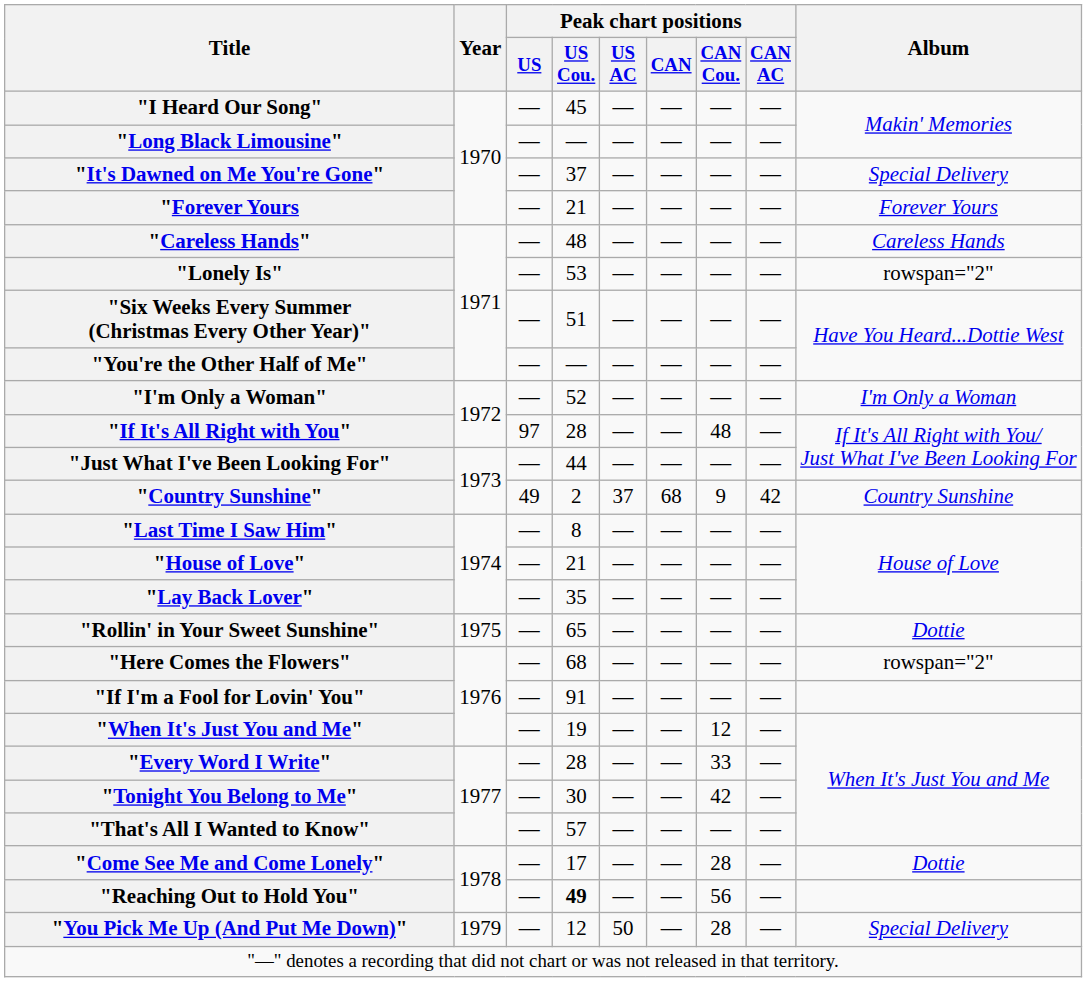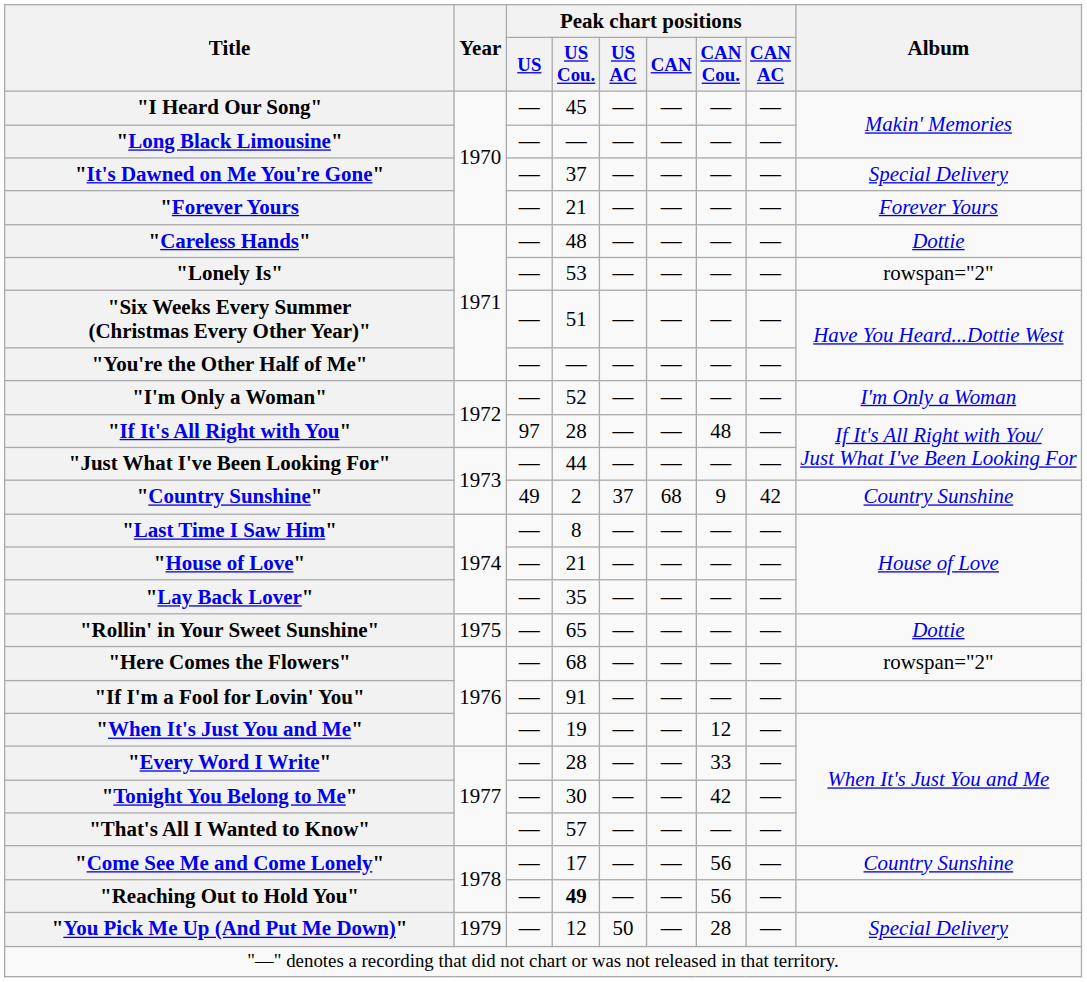(938, 240) Careless Hands -> (938, 240) Dottie
(721, 862) 28 -> (721, 862) 56
(938, 862) Dottie -> (938, 862) Country Sunshine
